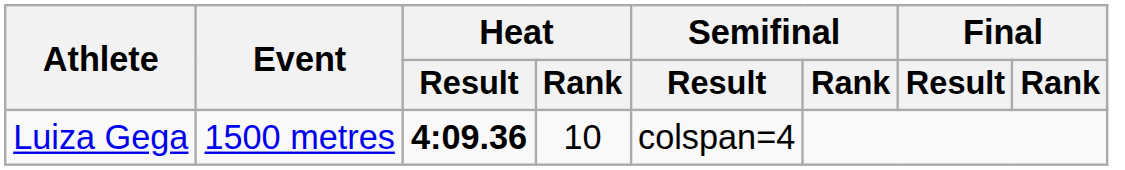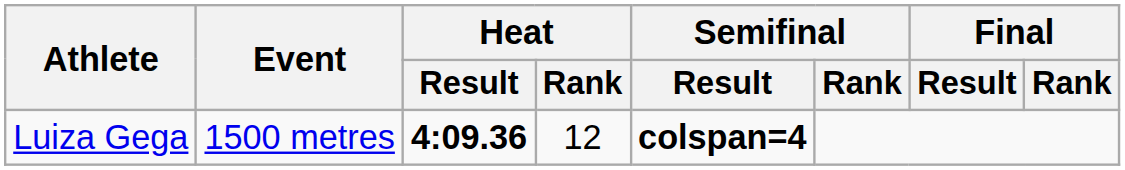(583, 138) 10 -> (583, 138) 12
(717, 138) normal -> (722, 138) bold
